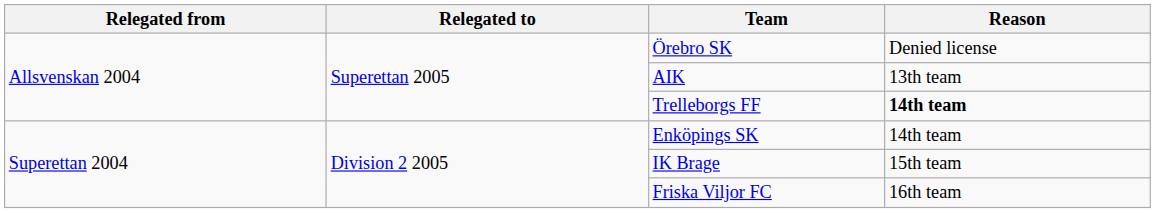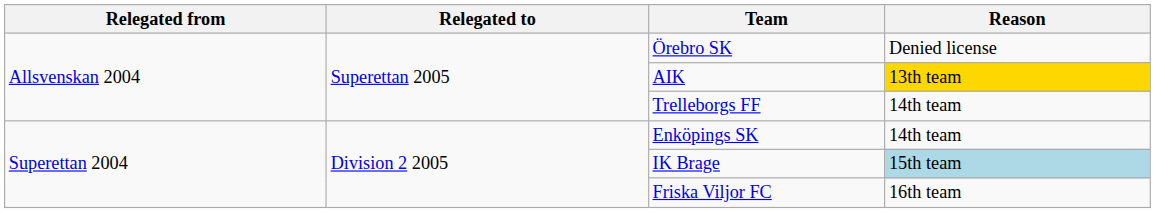(925, 76) no background -> (925, 76) gold background
(928, 105) bold -> (925, 105) normal
(925, 163) no background -> (925, 163) lightblue background
